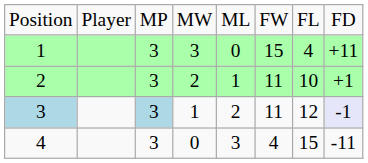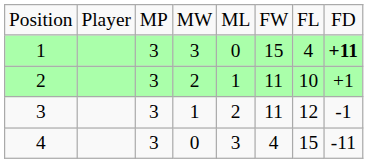(343, 50) normal -> (343, 50) bold
(41, 111) lightblue background -> (41, 111) no background
(154, 111) lightblue background -> (154, 111) no background
(343, 111) lavender background -> (343, 111) no background
